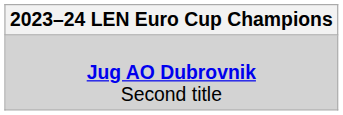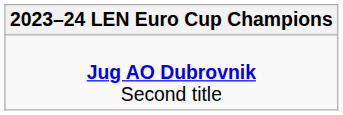(171, 83) lightgrey background -> (171, 83) no background
